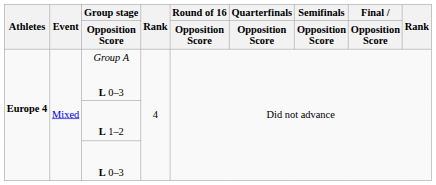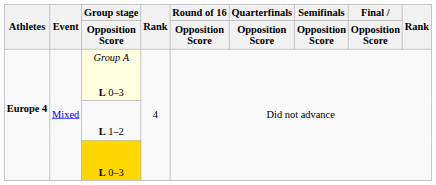(111, 74) no background -> (111, 74) lightyellow background
(111, 172) no background -> (111, 172) gold background
